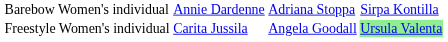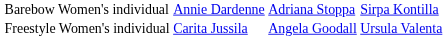(401, 28) lightgreen background -> (401, 28) no background
